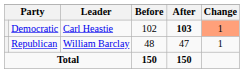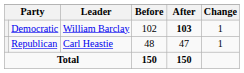(88, 28) Carl Heastie -> (96, 28) William Barclay
(220, 28) lightsalmon background -> (220, 28) no background
(96, 44) William Barclay -> (88, 44) Carl Heastie
